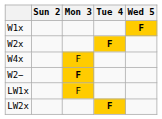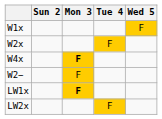(141, 28) bold -> (141, 28) normal
(110, 44) bold -> (110, 44) normal
(78, 59) normal -> (78, 59) bold
(78, 75) bold -> (78, 75) normal
(78, 91) normal -> (78, 91) bold
(110, 106) bold -> (110, 106) normal
